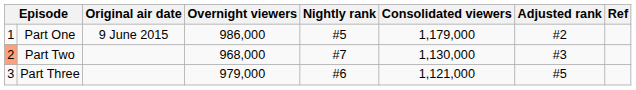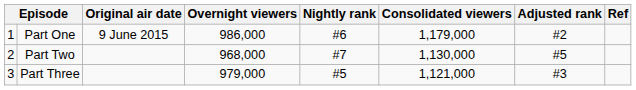(339, 34) #5 -> (339, 34) #6
(11, 54) lightsalmon background -> (11, 54) no background
(560, 54) #3 -> (560, 54) #5
(339, 74) #6 -> (339, 74) #5
(560, 74) #5 -> (560, 74) #3
